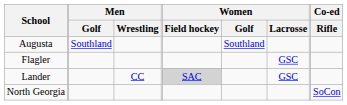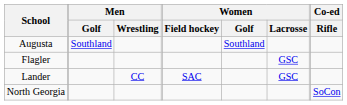(192, 76) lightgrey background -> (192, 76) no background
